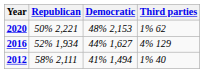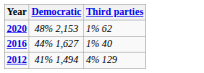- column: (56, 12)
(155, 44) 4% 129 -> (99, 44) 1% 40
(153, 60) 1% 40 -> (101, 60) 4% 129
